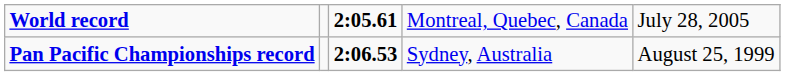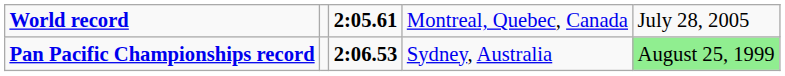(706, 53) no background -> (706, 53) lightgreen background
